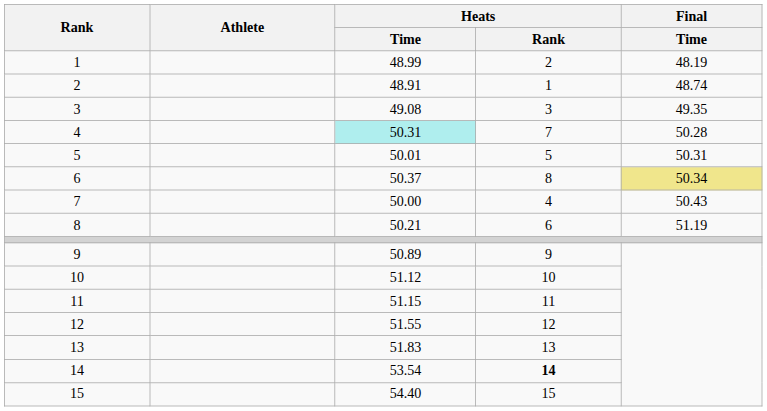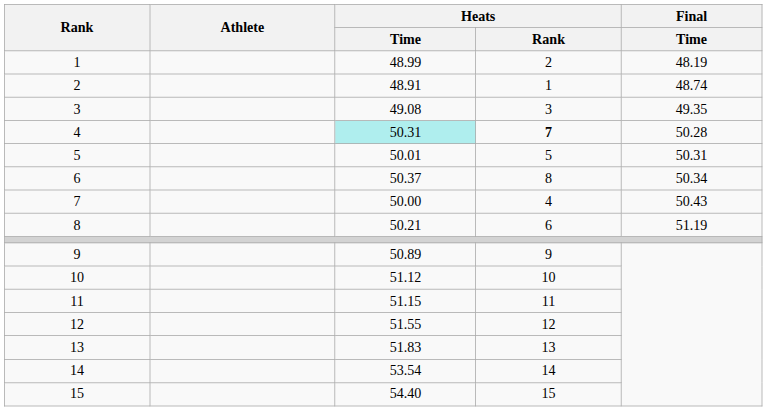(549, 131) normal -> (549, 131) bold
(692, 178) khaki background -> (692, 178) no background
(549, 370) bold -> (549, 370) normal
